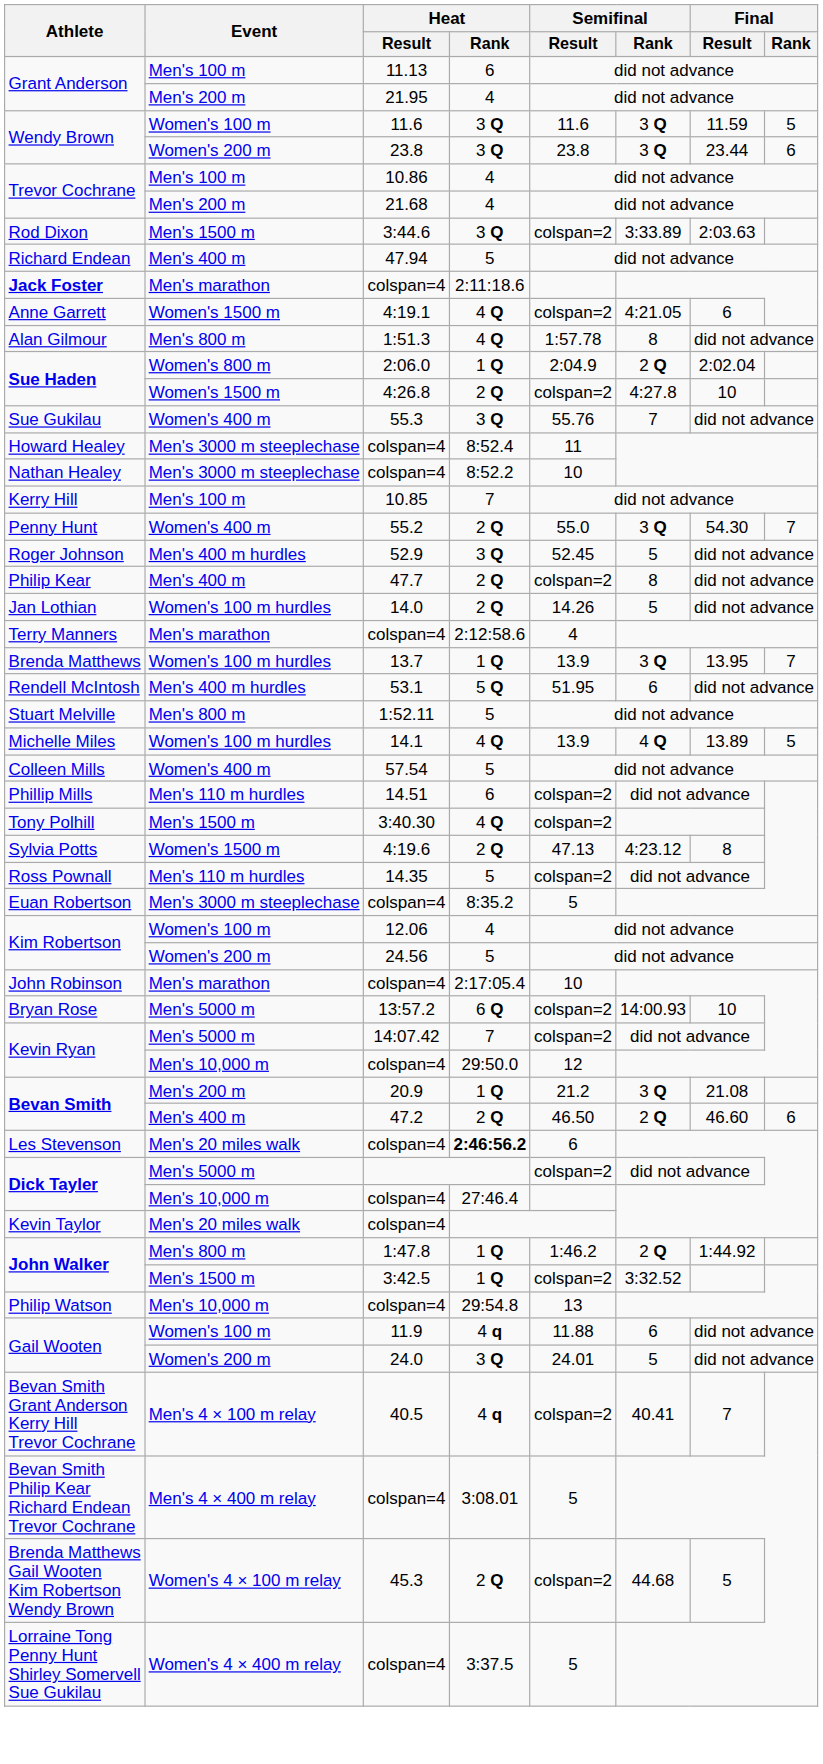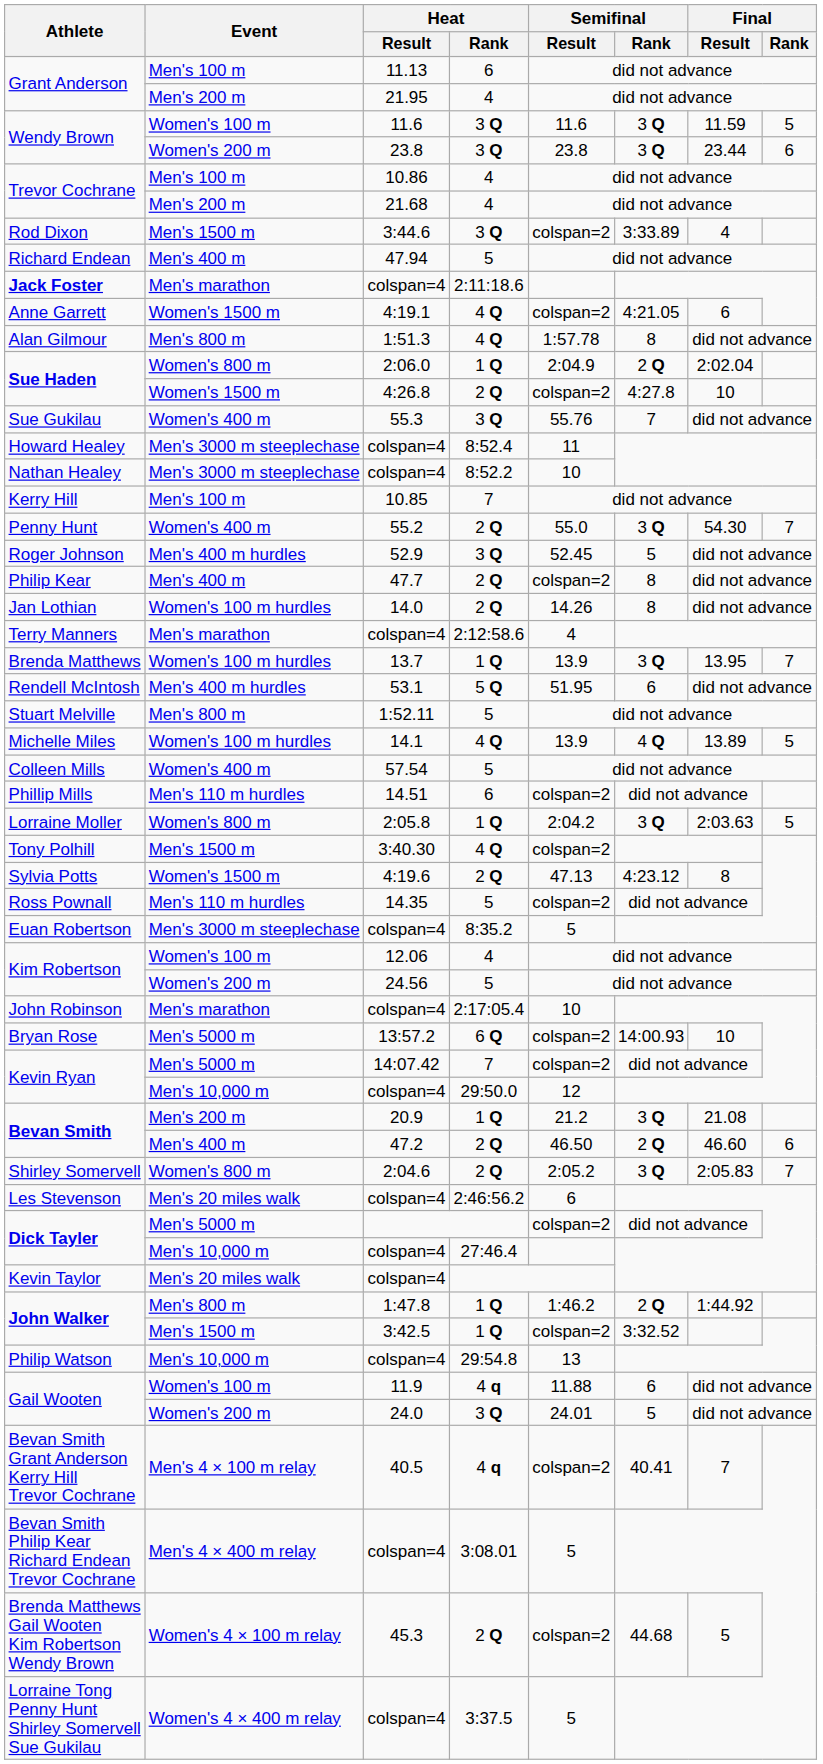(727, 232) 2:03.63 -> (725, 232) 4
(653, 607) 5 -> (651, 607) 8
+ row: (65, 822)
+ row: (75, 1171)
(490, 1144) bold -> (489, 1198) normal
